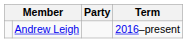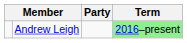(148, 29) no background -> (148, 29) lightgreen background
